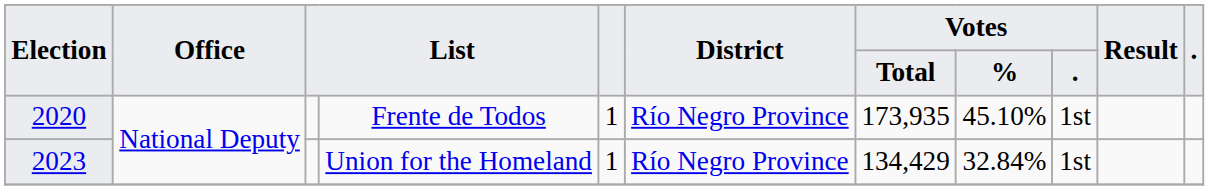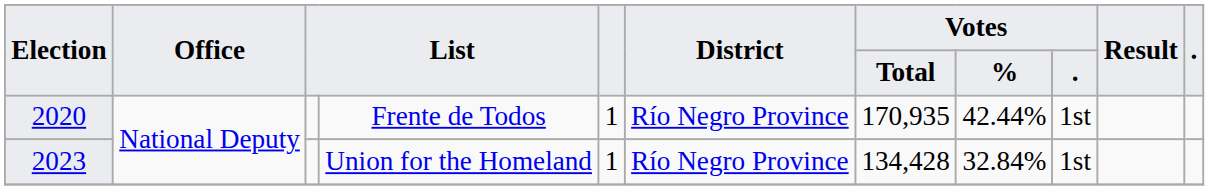(906, 117) 173,935 -> (906, 117) 170,935
(1005, 117) 45.10% -> (1005, 117) 42.44%
(906, 161) 134,429 -> (906, 161) 134,428
